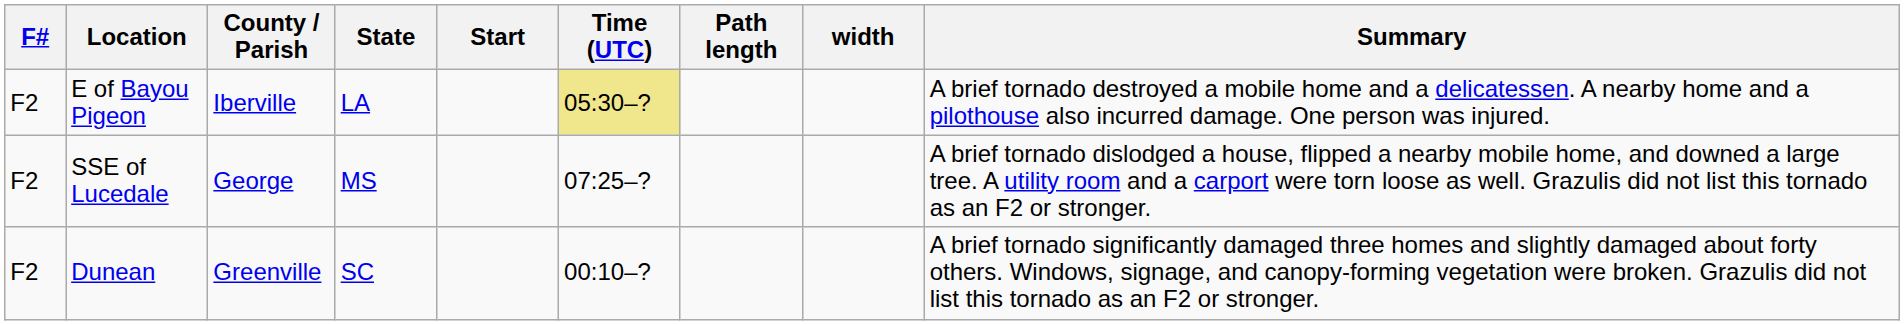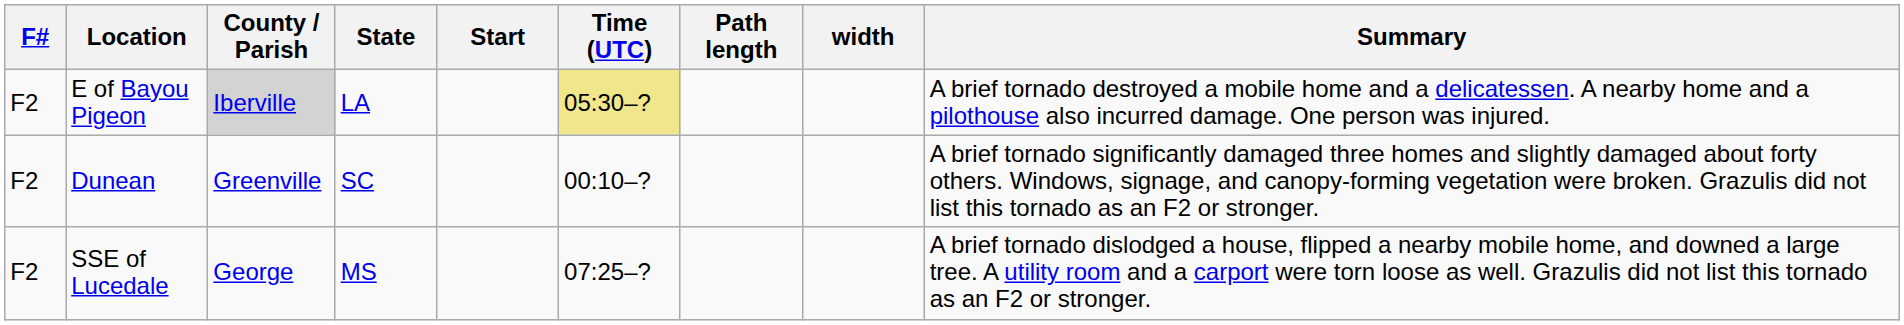(255, 102) no background -> (255, 102) lightgrey background
rows swapped: (120, 180) <-> (113, 272)
